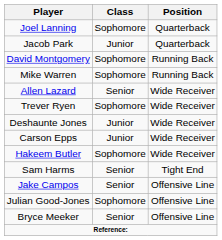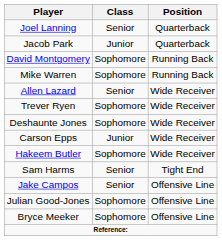(120, 28) Sophomore -> (120, 28) Senior
(120, 122) Junior -> (120, 122) Sophomore
(120, 216) Senior -> (120, 216) Sophomore
